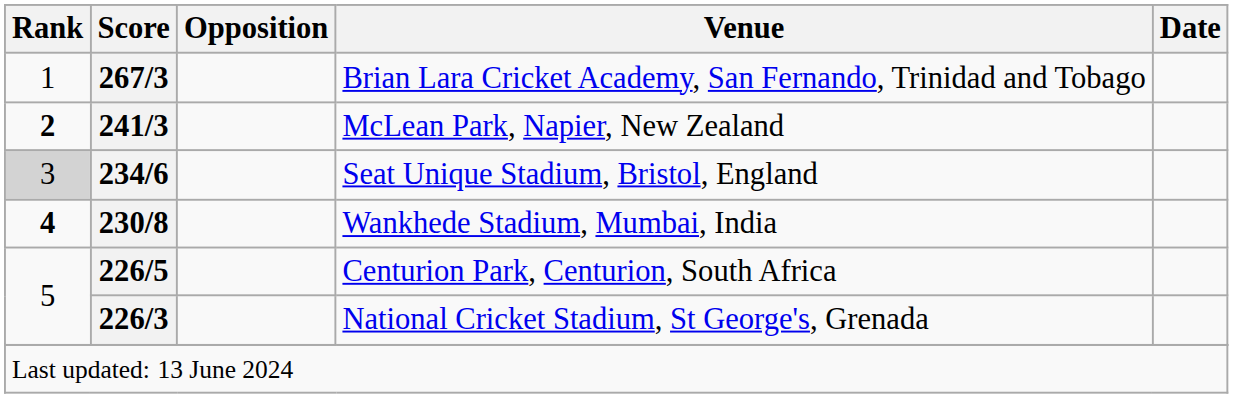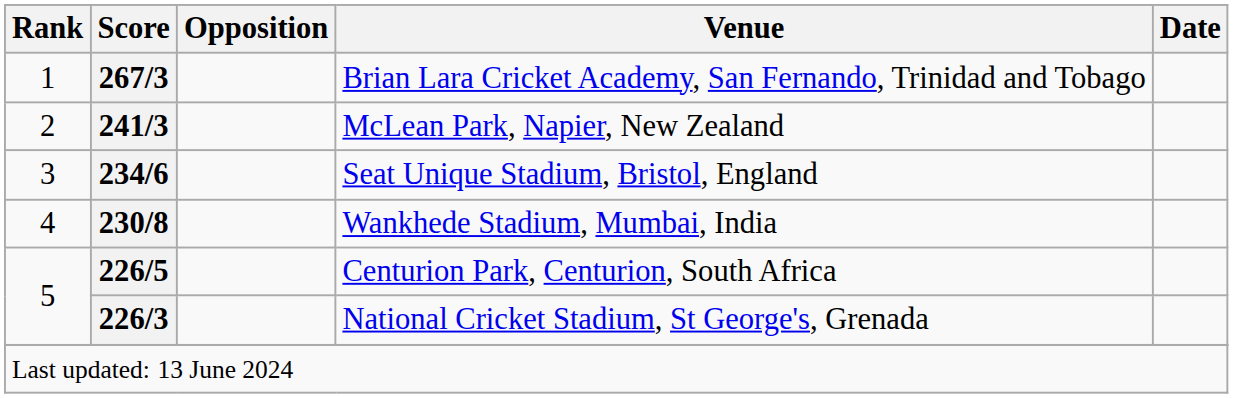(48, 125) bold -> (48, 125) normal
(48, 174) lightgrey background -> (48, 174) no background
(48, 222) bold -> (48, 222) normal
